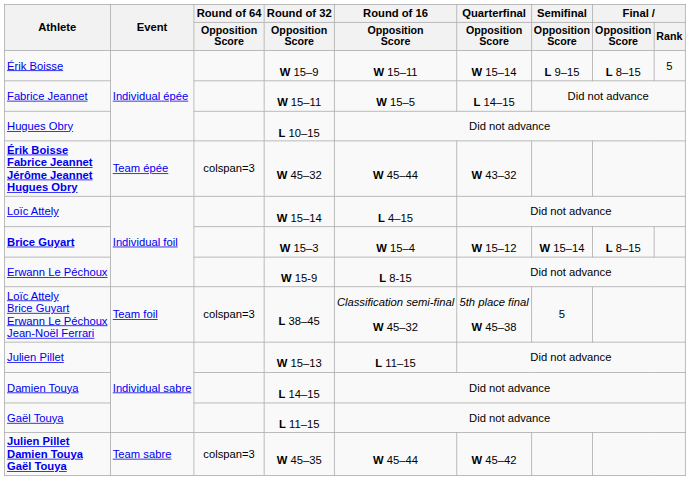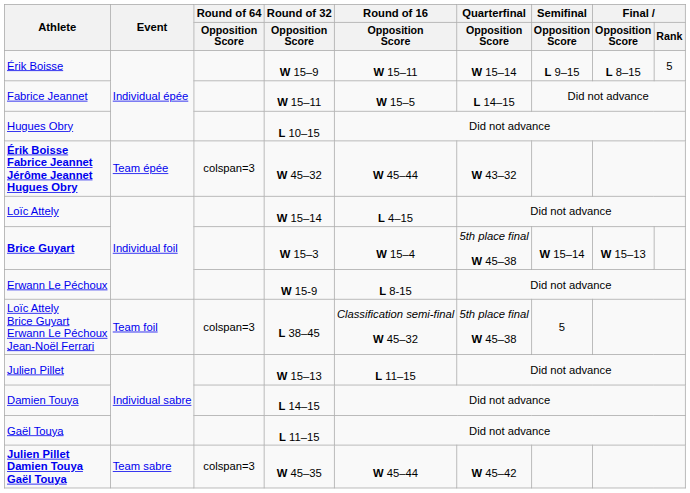(494, 248) W 15–12 -> (494, 248) 5th place final W 45–38
(623, 248) L 8–15 -> (623, 255) W 15–13
